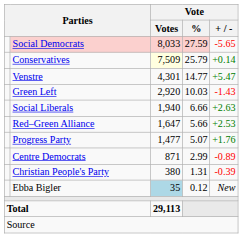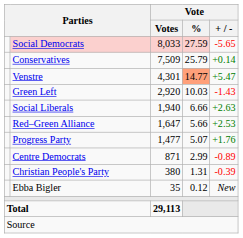(169, 60) lightyellow background -> (169, 60) no background
(196, 76) no background -> (196, 76) lightsalmon background
(175, 188) lightblue background -> (175, 188) no background
